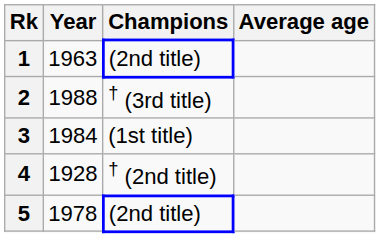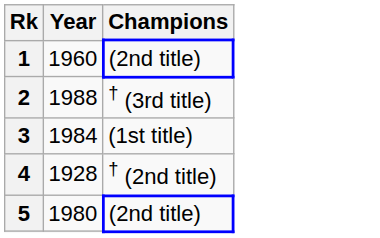- column: (304, 22)
(73, 58) 1963 -> (73, 58) 1960
(73, 213) 1978 -> (73, 213) 1980
